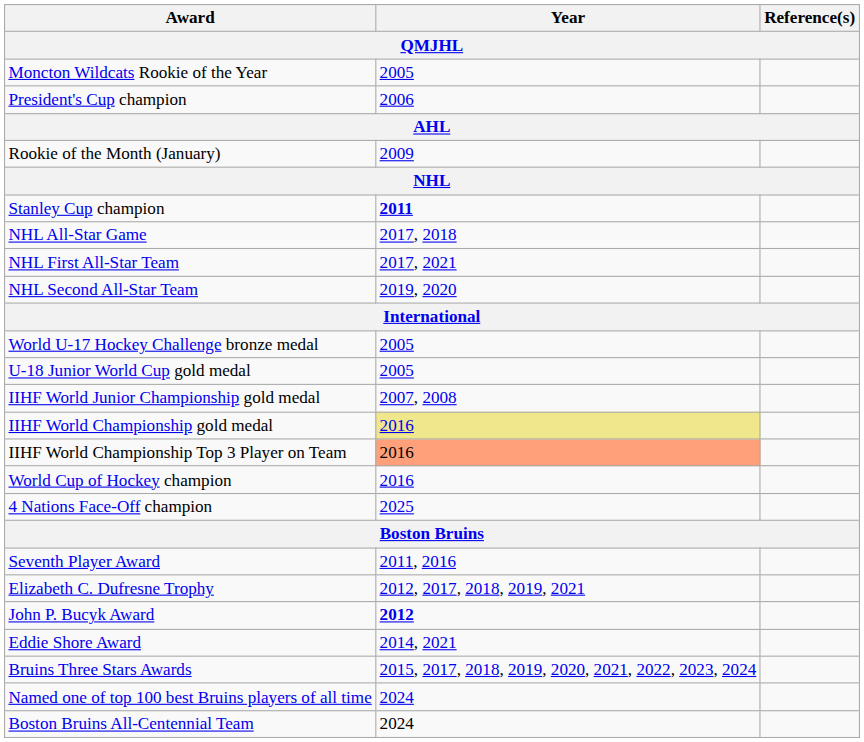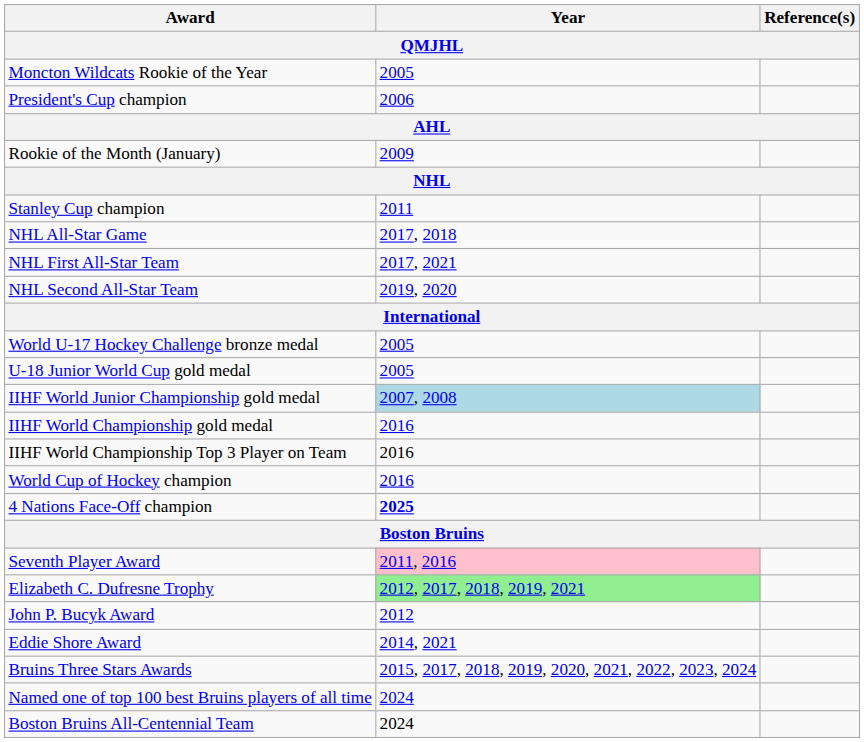(396, 208) bold -> (396, 208) normal
(418, 398) no background -> (418, 398) lightblue background
(397, 425) khaki background -> (397, 425) no background
(397, 452) lightsalmon background -> (397, 452) no background
(397, 506) normal -> (397, 506) bold
(418, 561) no background -> (418, 561) pink background
(482, 588) no background -> (482, 588) lightgreen background
(397, 615) bold -> (397, 615) normal
